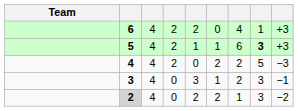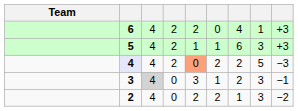(261, 47) bold -> (261, 47) normal
(131, 64) no background -> (131, 64) lavender background
(196, 64) no background -> (196, 64) lightsalmon background
(152, 81) no background -> (152, 81) lightgrey background
(131, 98) lightgrey background -> (131, 98) no background
